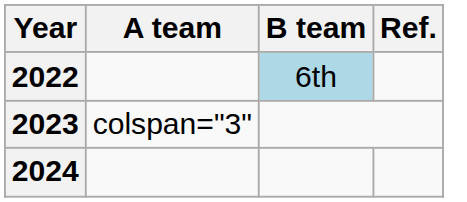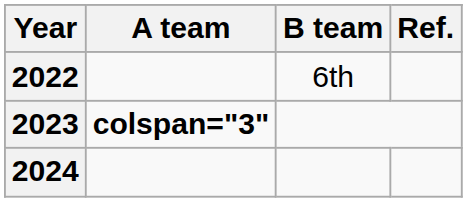(316, 76) lightblue background -> (333, 76) no background
(172, 123) normal -> (181, 123) bold
